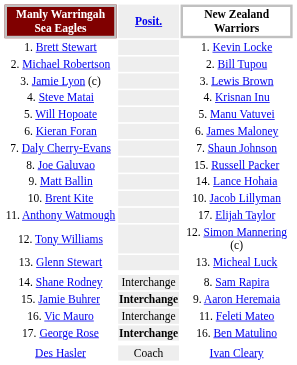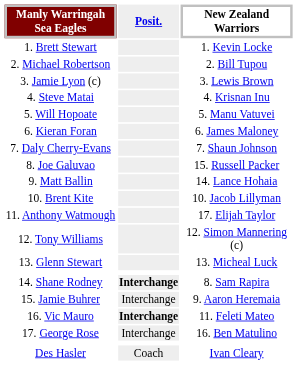(149, 282) normal -> (149, 282) bold
(149, 299) bold -> (149, 299) normal
(149, 316) normal -> (149, 316) bold
(149, 333) bold -> (149, 333) normal
